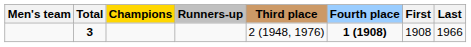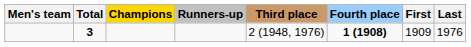(418, 32) 1908 -> (418, 32) 1909
(450, 32) 1966 -> (450, 32) 1976
